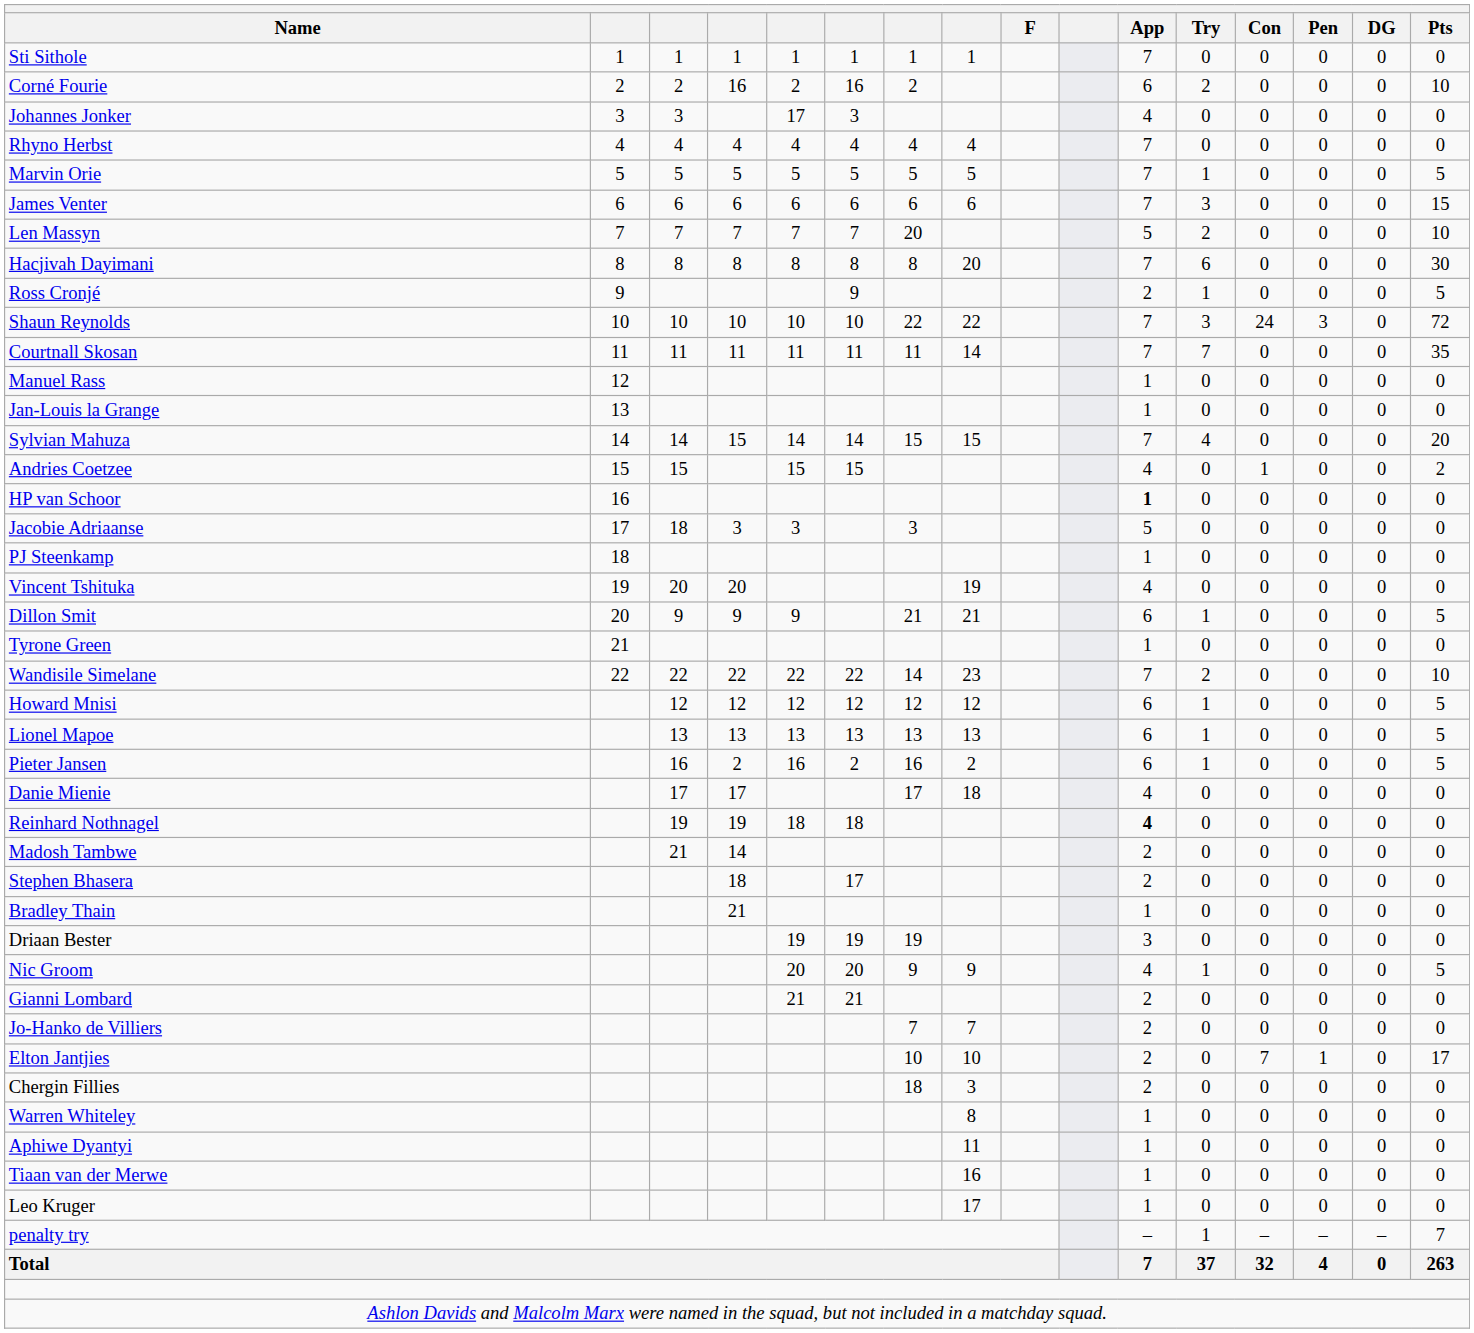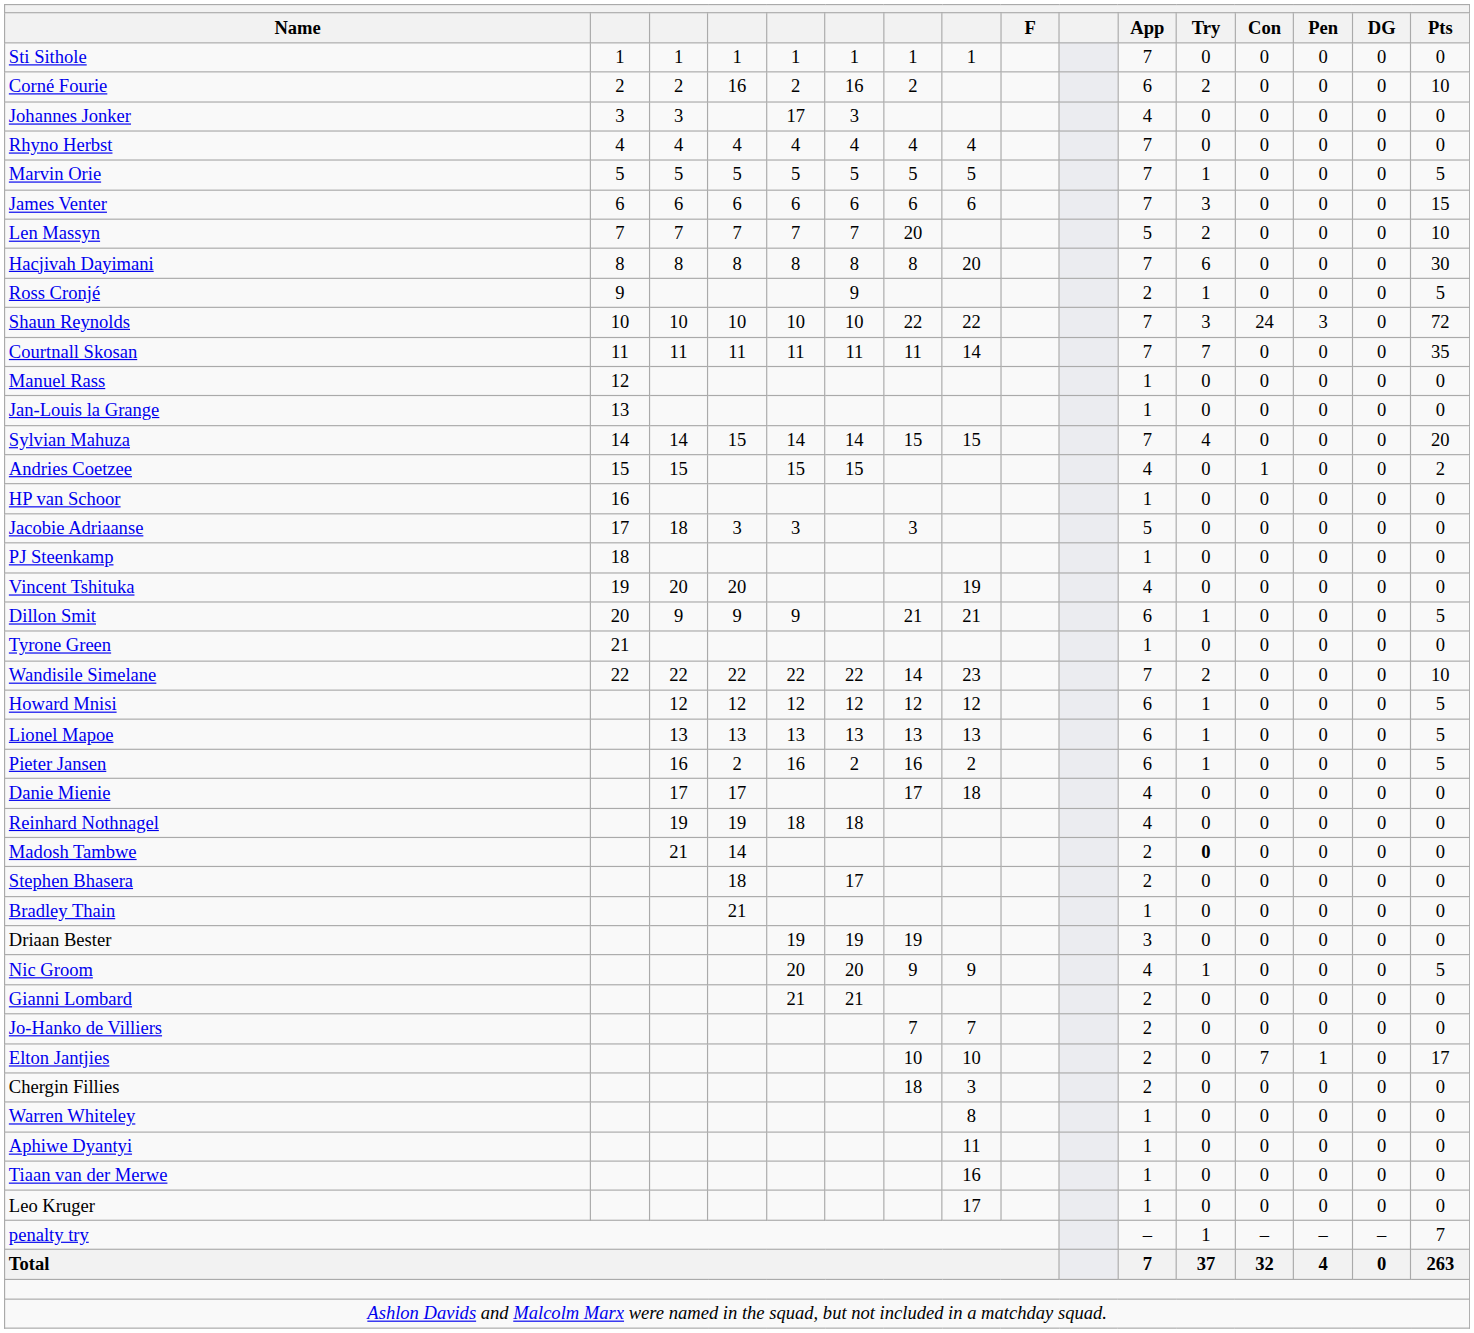(1147, 498) bold -> (1147, 498) normal
(1147, 822) bold -> (1147, 822) normal
(1206, 851) normal -> (1206, 851) bold
